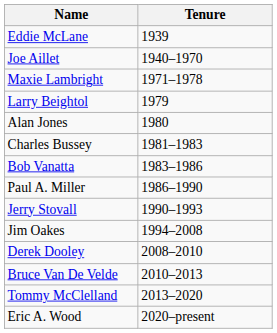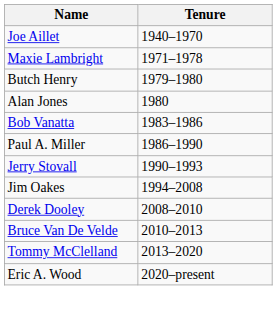- row: (48, 36)
- row: (48, 101)
+ row: (42, 79)
- row: (50, 144)
